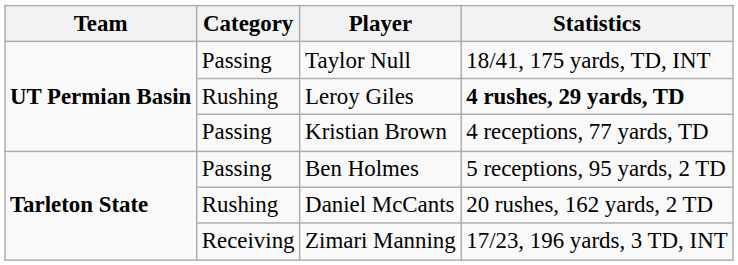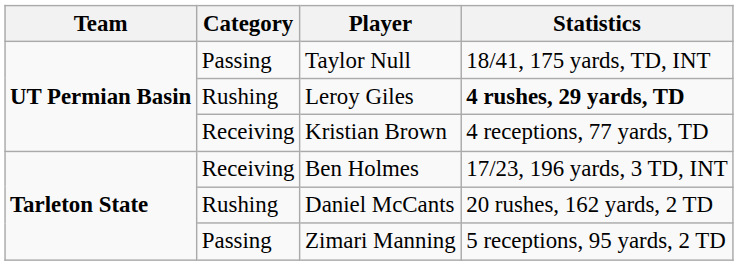(237, 132) Passing -> (248, 132) Receiving
(237, 168) Passing -> (248, 168) Receiving
(596, 168) 5 receptions, 95 yards, 2 TD -> (597, 168) 17/23, 196 yards, 3 TD, INT
(248, 241) Receiving -> (237, 241) Passing
(597, 241) 17/23, 196 yards, 3 TD, INT -> (596, 241) 5 receptions, 95 yards, 2 TD
